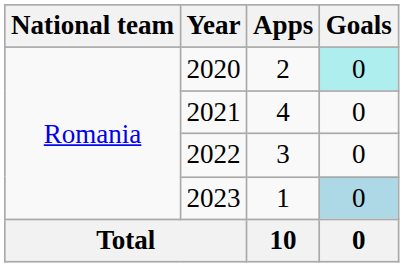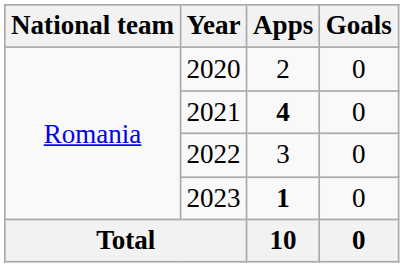(359, 68) paleturquoise background -> (359, 68) no background
(283, 111) normal -> (283, 111) bold
(283, 197) normal -> (283, 197) bold
(359, 197) lightblue background -> (359, 197) no background
